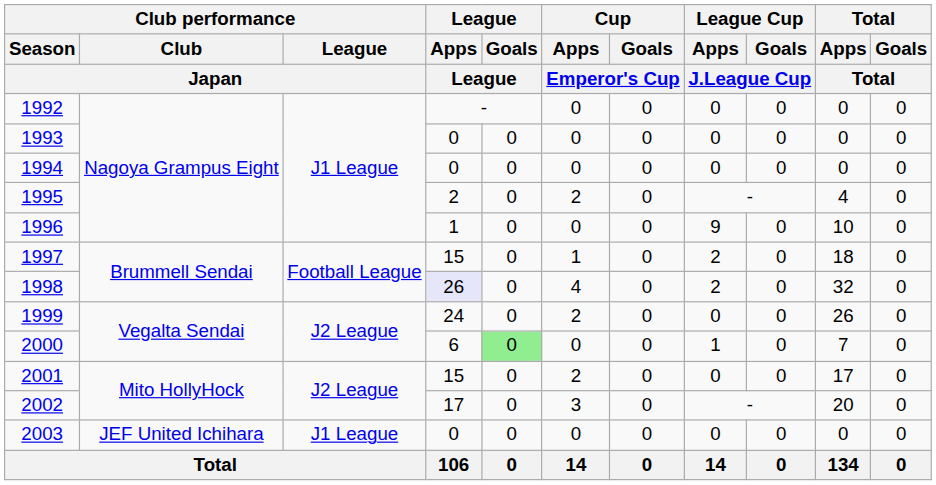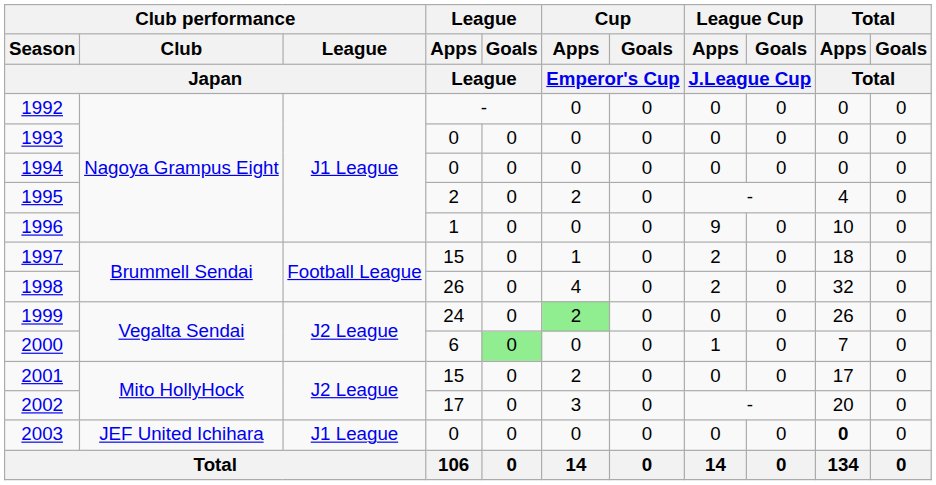(454, 286) lavender background -> (454, 286) no background
(576, 316) no background -> (576, 316) lightgreen background
(843, 434) normal -> (843, 434) bold
